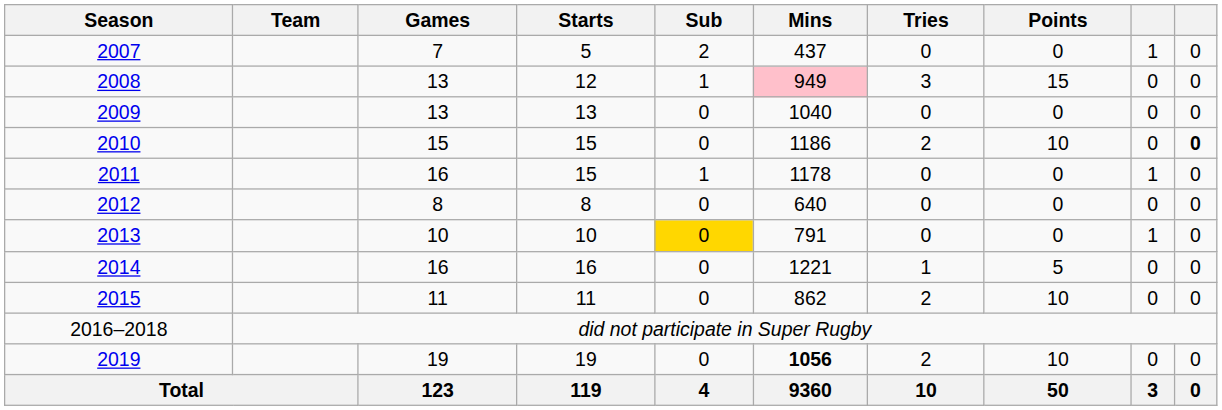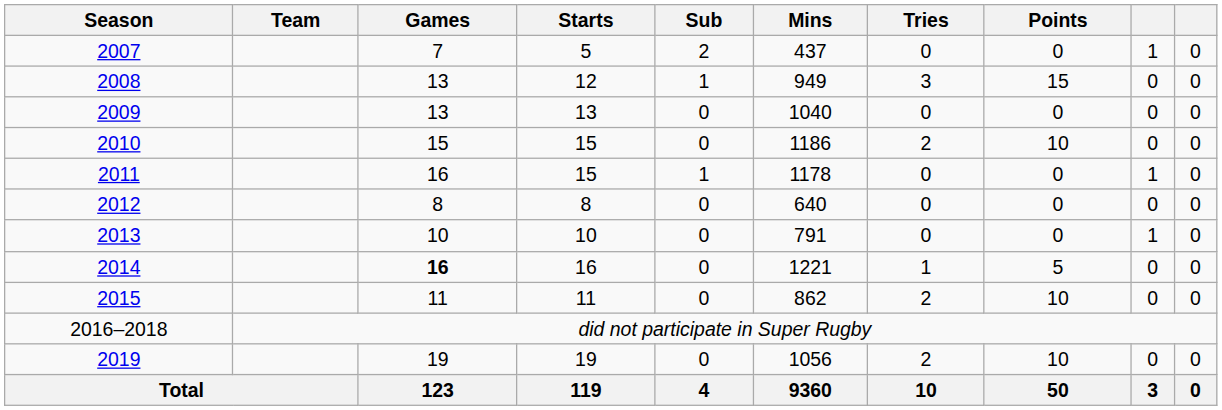(810, 82) pink background -> (810, 82) no background
(1195, 143) bold -> (1195, 143) normal
(704, 236) gold background -> (704, 236) no background
(438, 267) normal -> (438, 267) bold
(810, 359) bold -> (810, 359) normal
